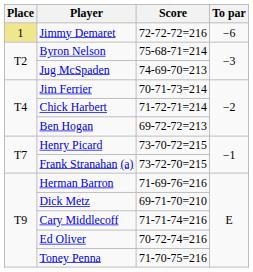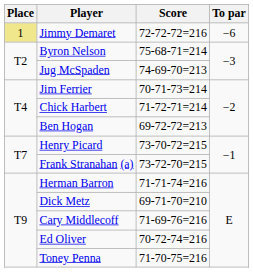(173, 182) 71-69-76=216 -> (173, 182) 71-71-74=216
(173, 220) 71-71-74=216 -> (173, 220) 71-69-76=216
